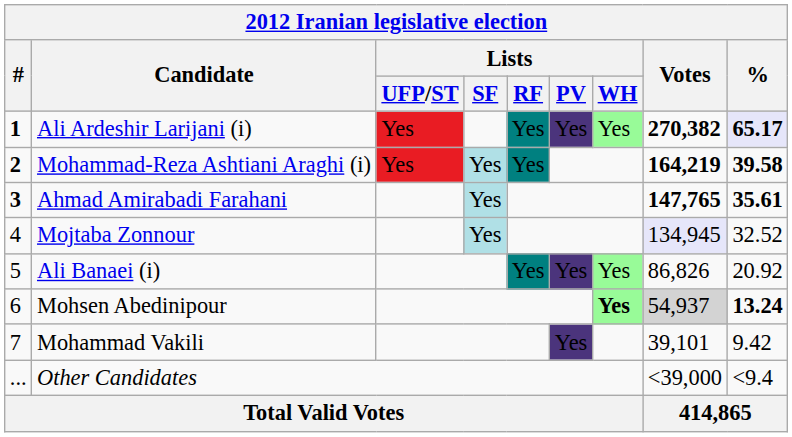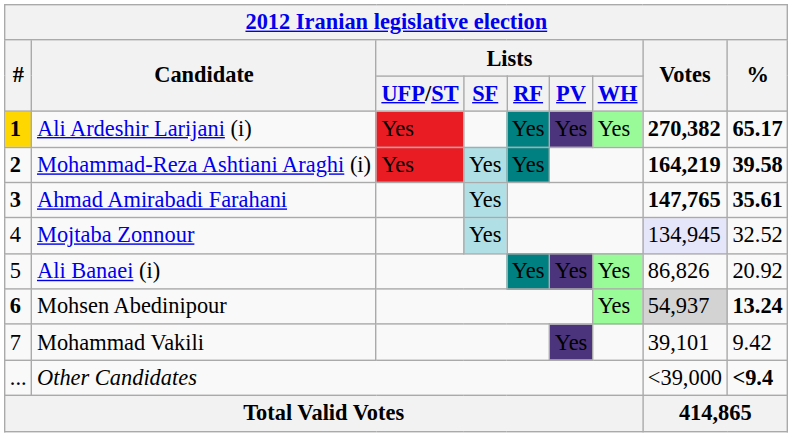(15, 128) no background -> (15, 128) gold background
(758, 128) lavender background -> (758, 128) no background
(15, 306) normal -> (15, 306) bold
(614, 306) bold -> (614, 306) normal
(753, 377) normal -> (753, 377) bold
